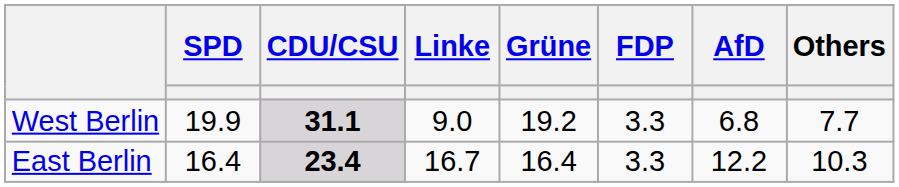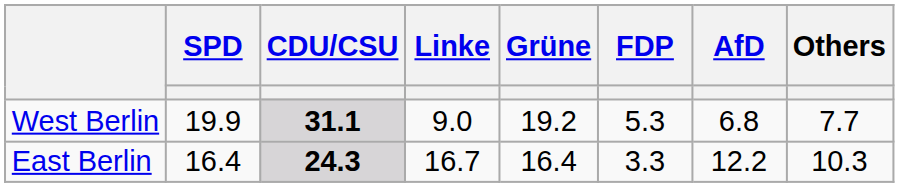(645, 120) 3.3 -> (645, 120) 5.3
(333, 162) 23.4 -> (333, 162) 24.3
